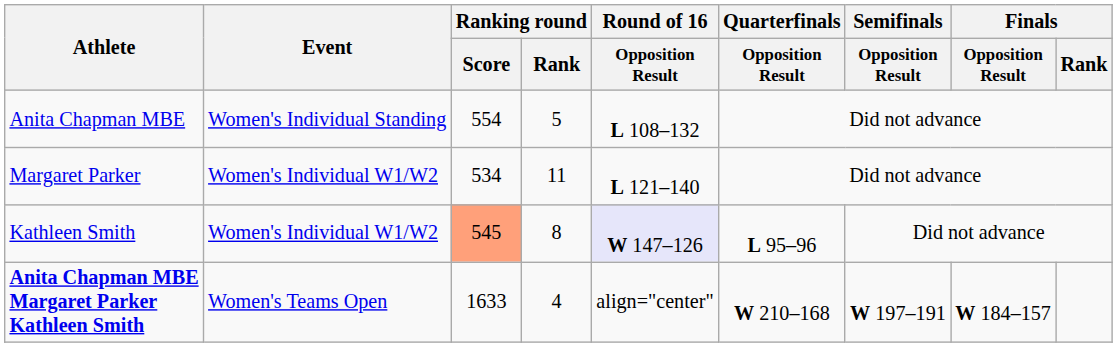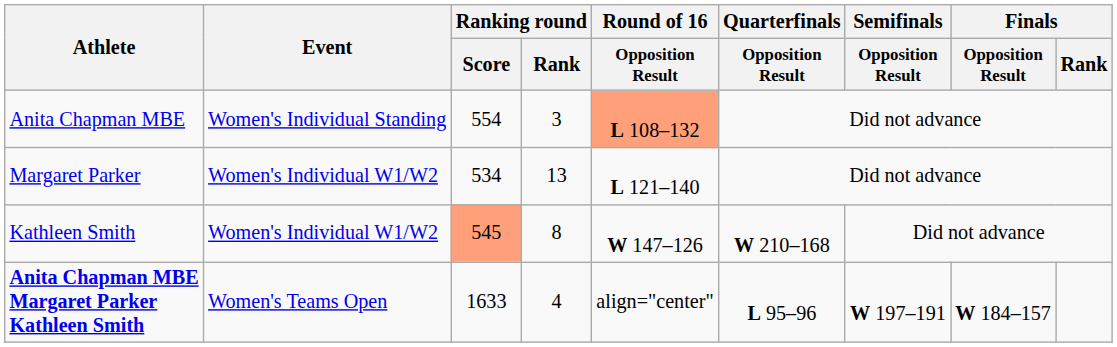(557, 119) 5 -> (557, 119) 3
(655, 131) no background -> (655, 131) lightsalmon background
(557, 176) 11 -> (557, 176) 13
(655, 245) lavender background -> (655, 245) no background
(782, 245) L 95–96 -> (782, 245) W 210–168
(782, 314) W 210–168 -> (782, 314) L 95–96
